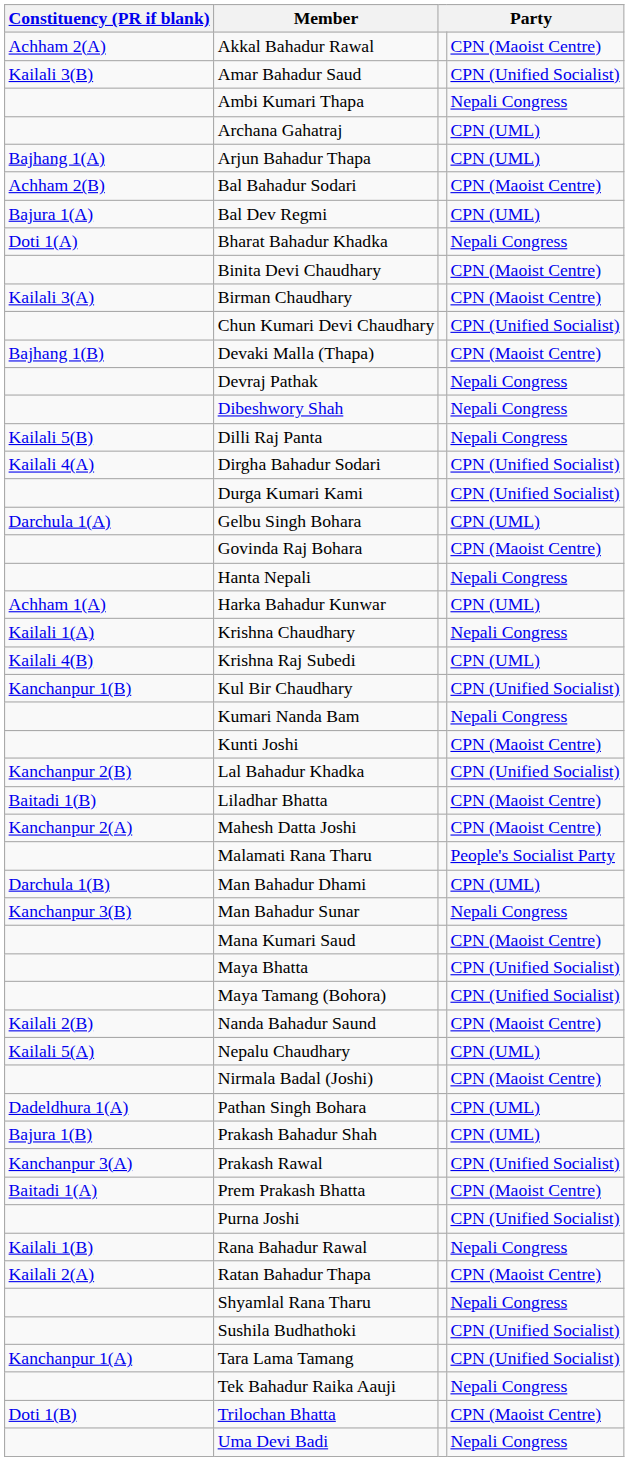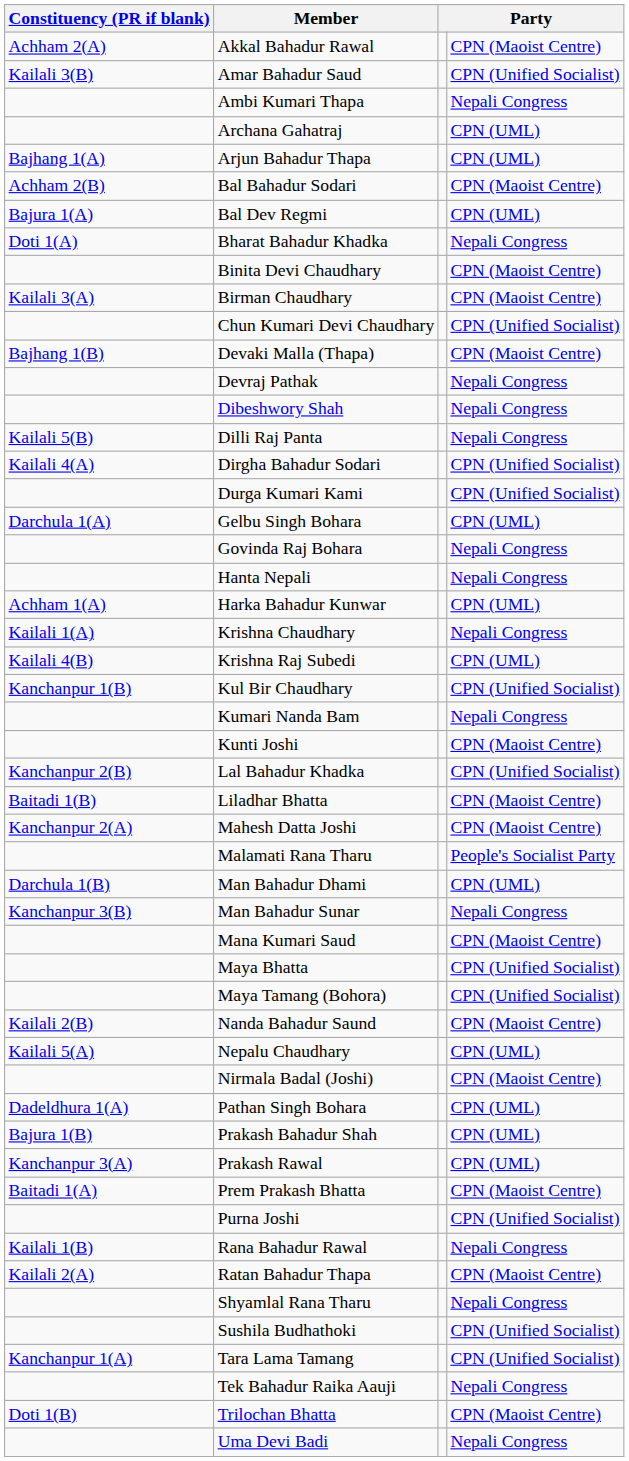(526, 548) CPN (Maoist Centre) -> (509, 548) Nepali Congress
(535, 1162) CPN (Unified Socialist) -> (495, 1162) CPN (UML)
